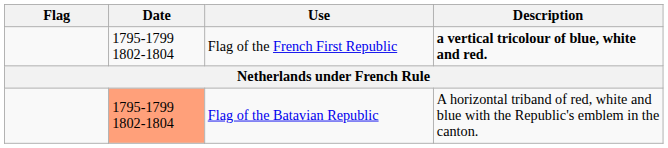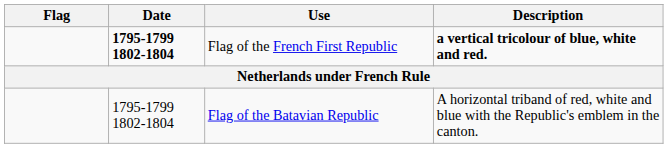(143, 46) normal -> (143, 46) bold
(143, 115) lightsalmon background -> (143, 115) no background
